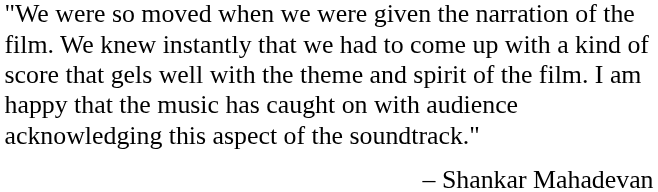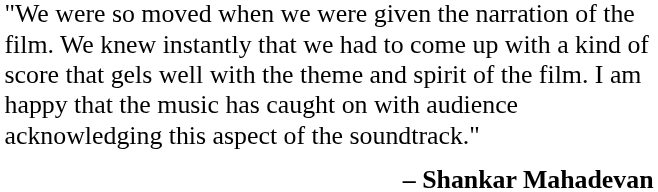(535, 179) normal -> (525, 179) bold
